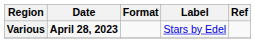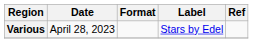(84, 29) bold -> (82, 29) normal
